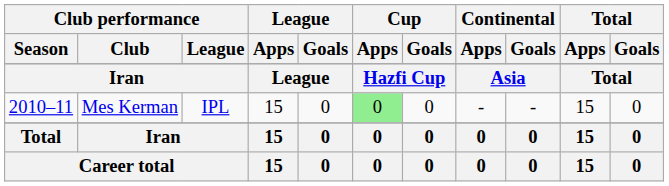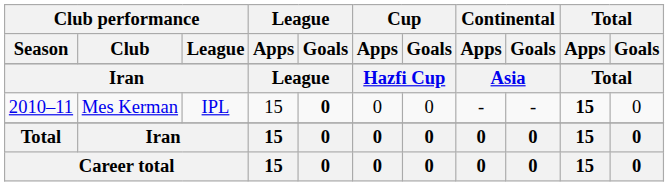(325, 107) normal -> (325, 107) bold
(377, 107) lightgreen background -> (377, 107) no background
(585, 107) normal -> (585, 107) bold
